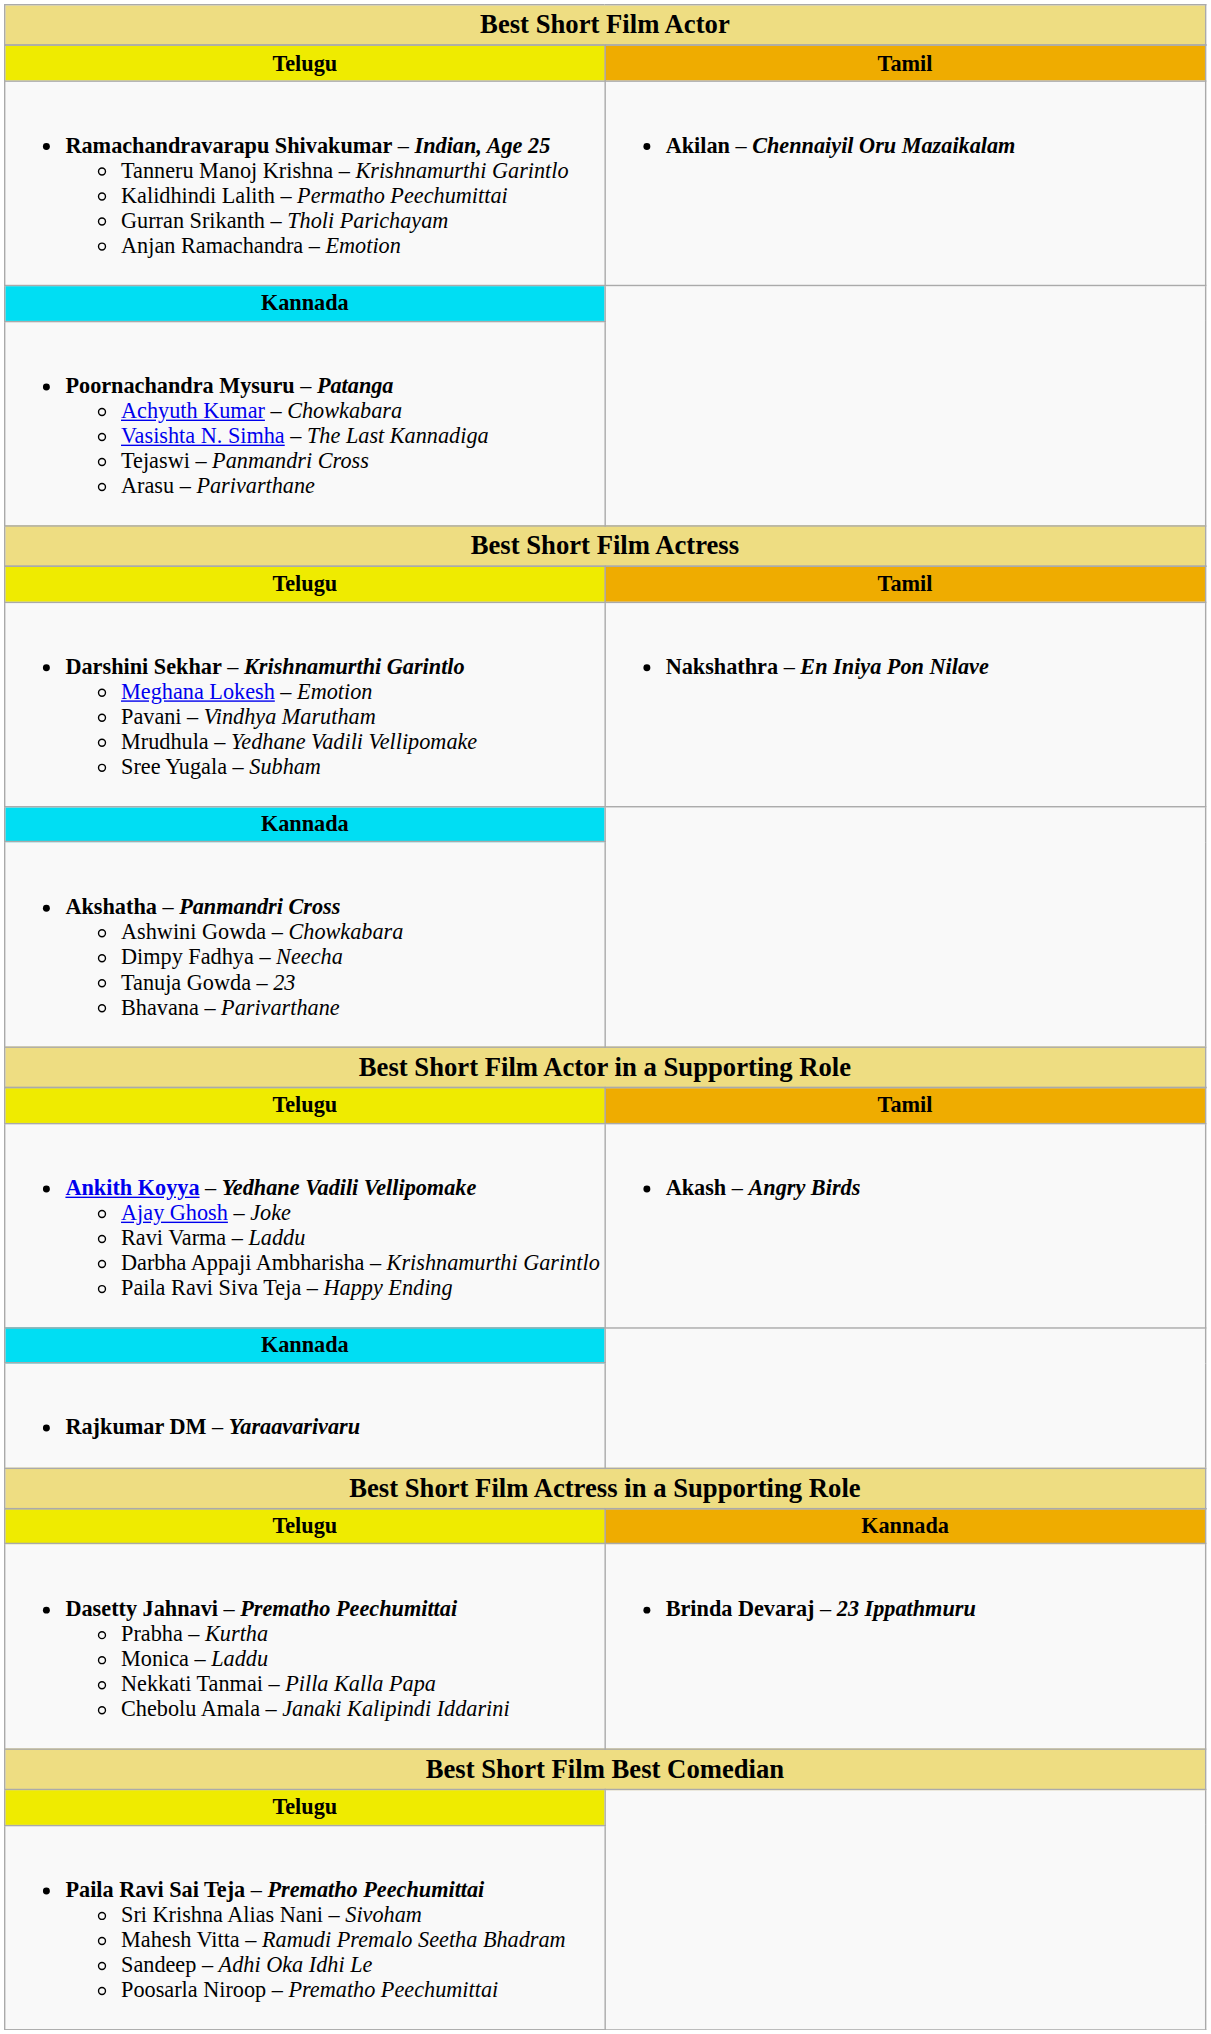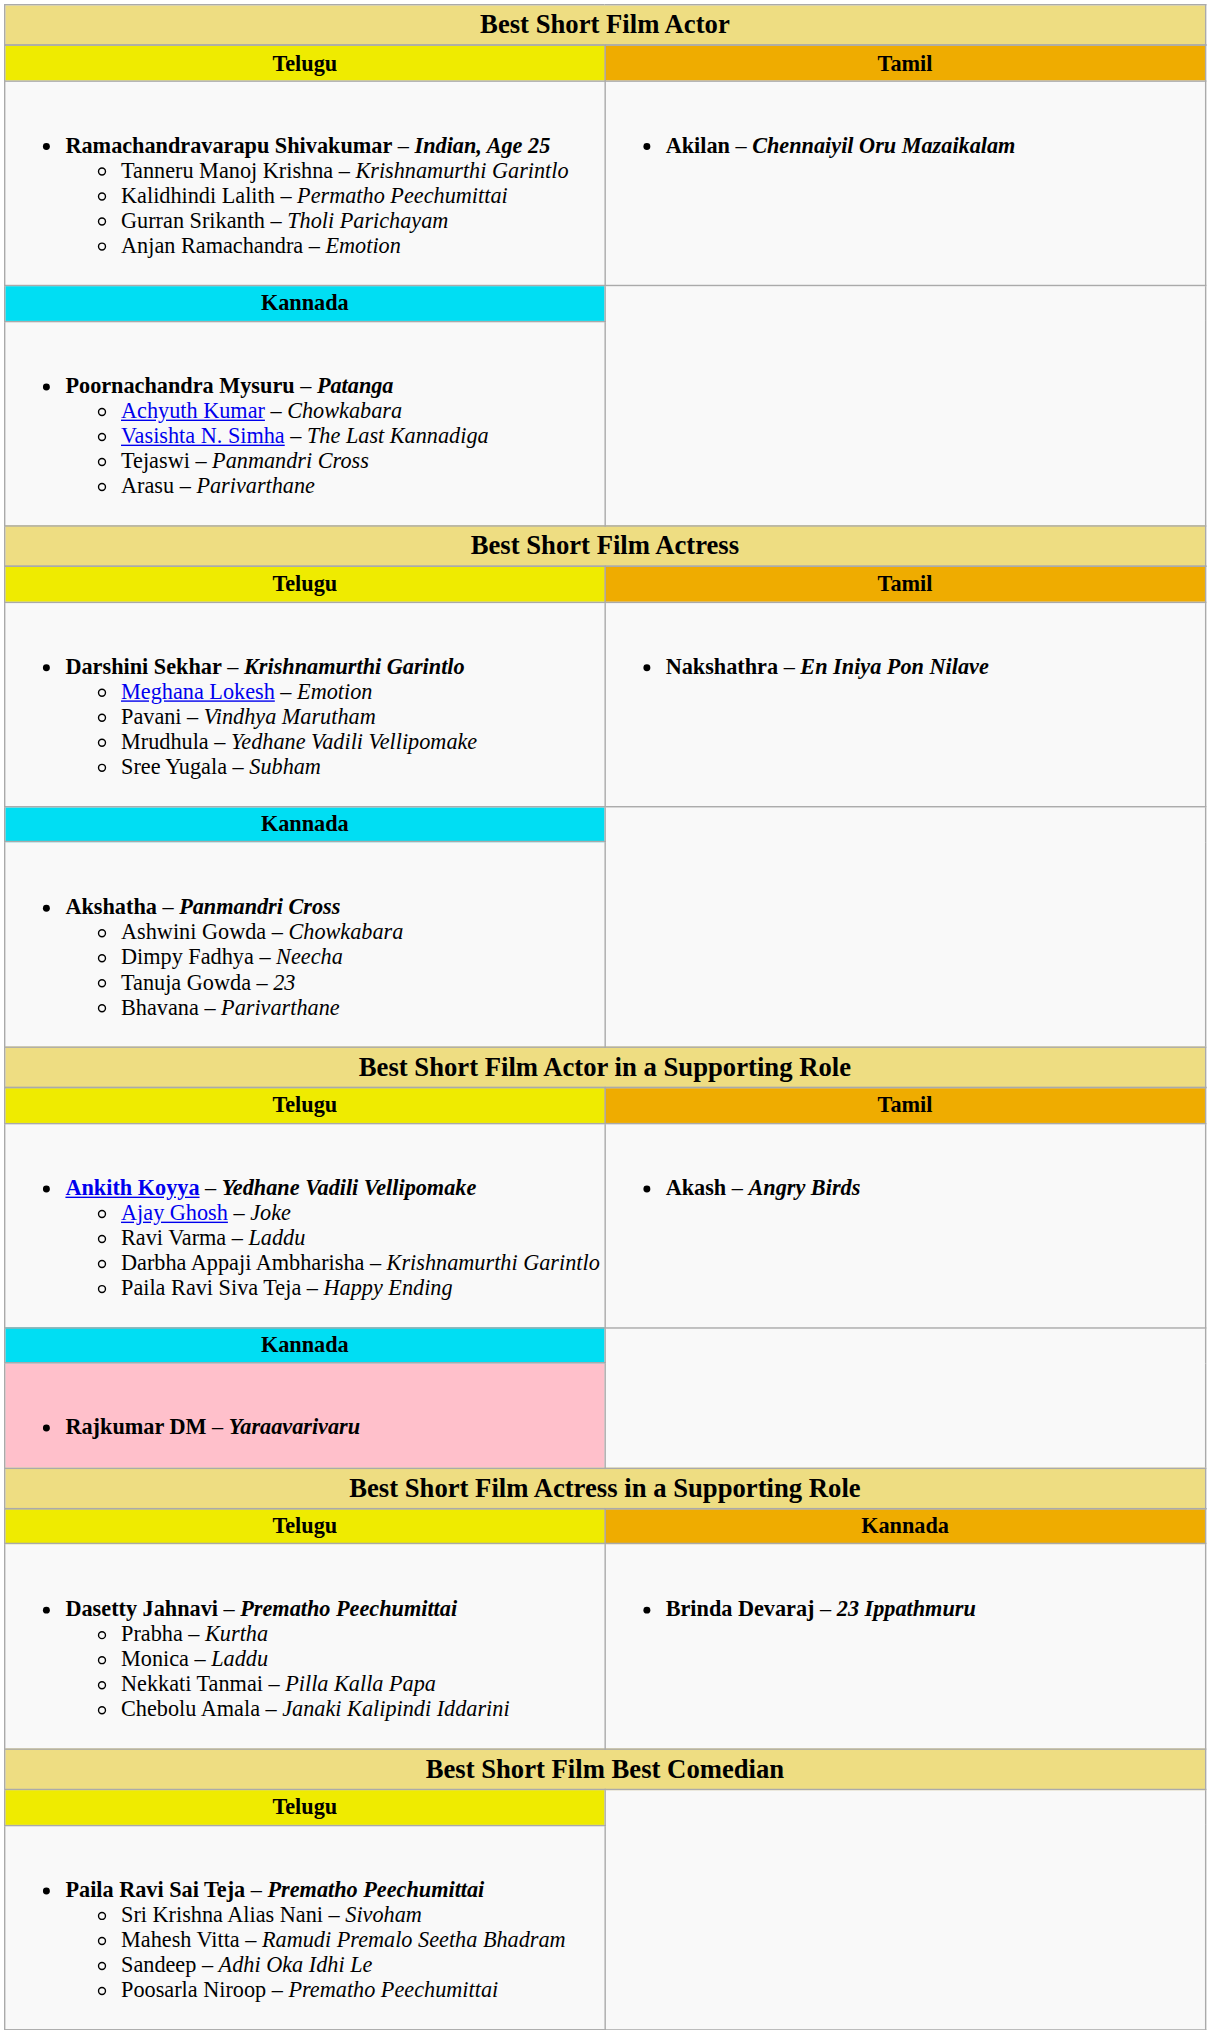(305, 1428) no background -> (305, 1428) pink background
